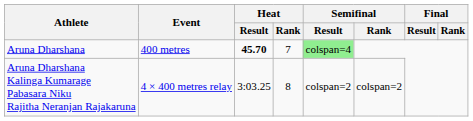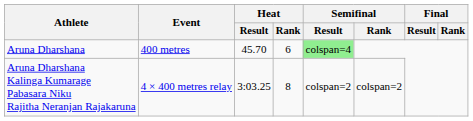(254, 49) bold -> (254, 49) normal
(288, 49) 7 -> (288, 49) 6
